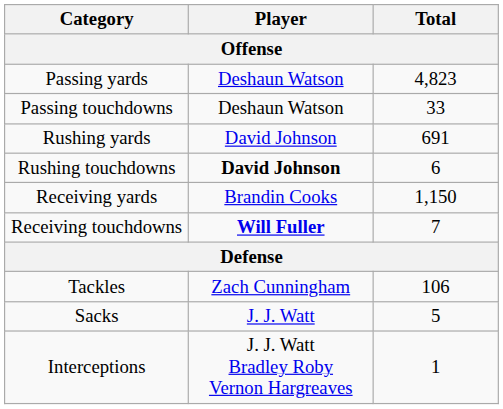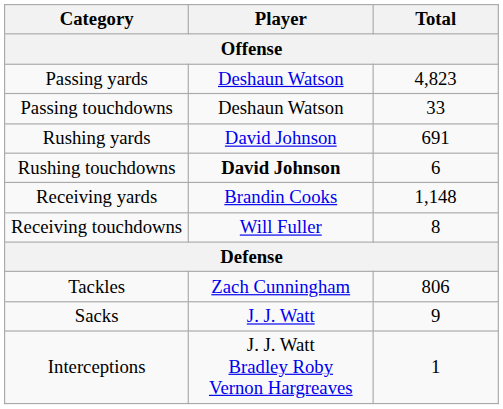(436, 197) 1,150 -> (436, 197) 1,148
(281, 227) bold -> (281, 227) normal
(436, 227) 7 -> (436, 227) 8
(436, 286) 106 -> (436, 286) 806
(436, 316) 5 -> (436, 316) 9
